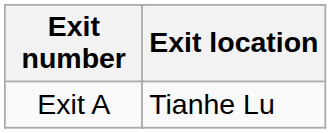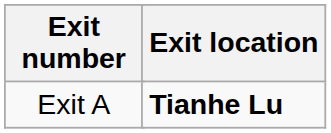(212, 104) normal -> (216, 104) bold
